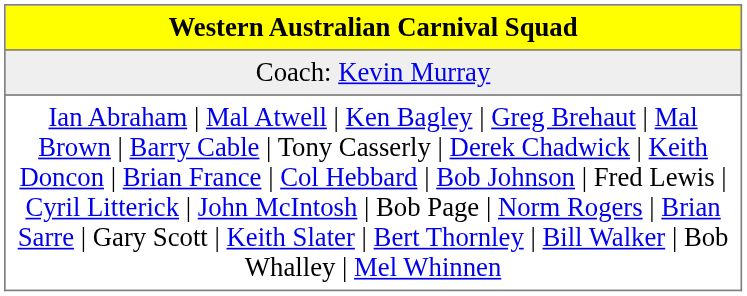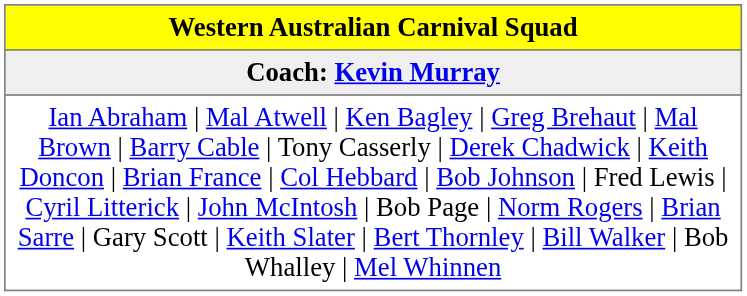(373, 72) normal -> (373, 72) bold
